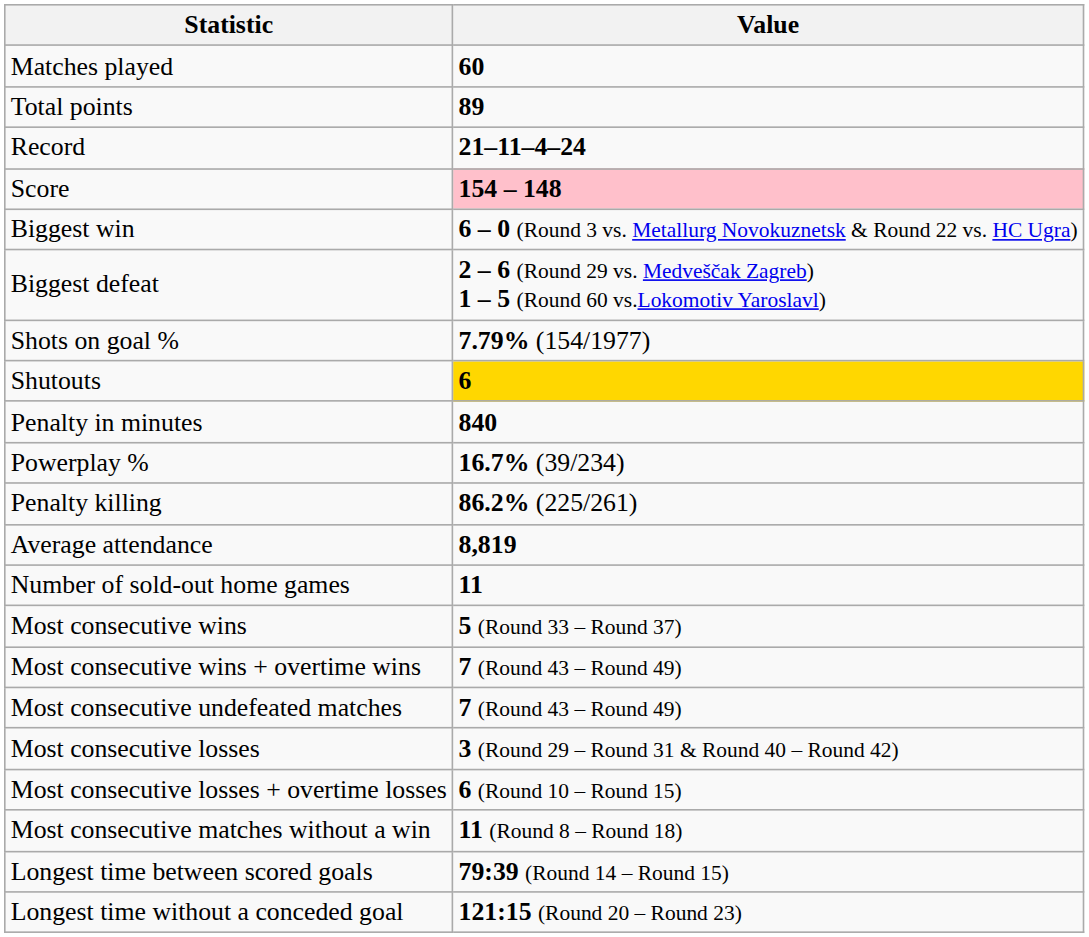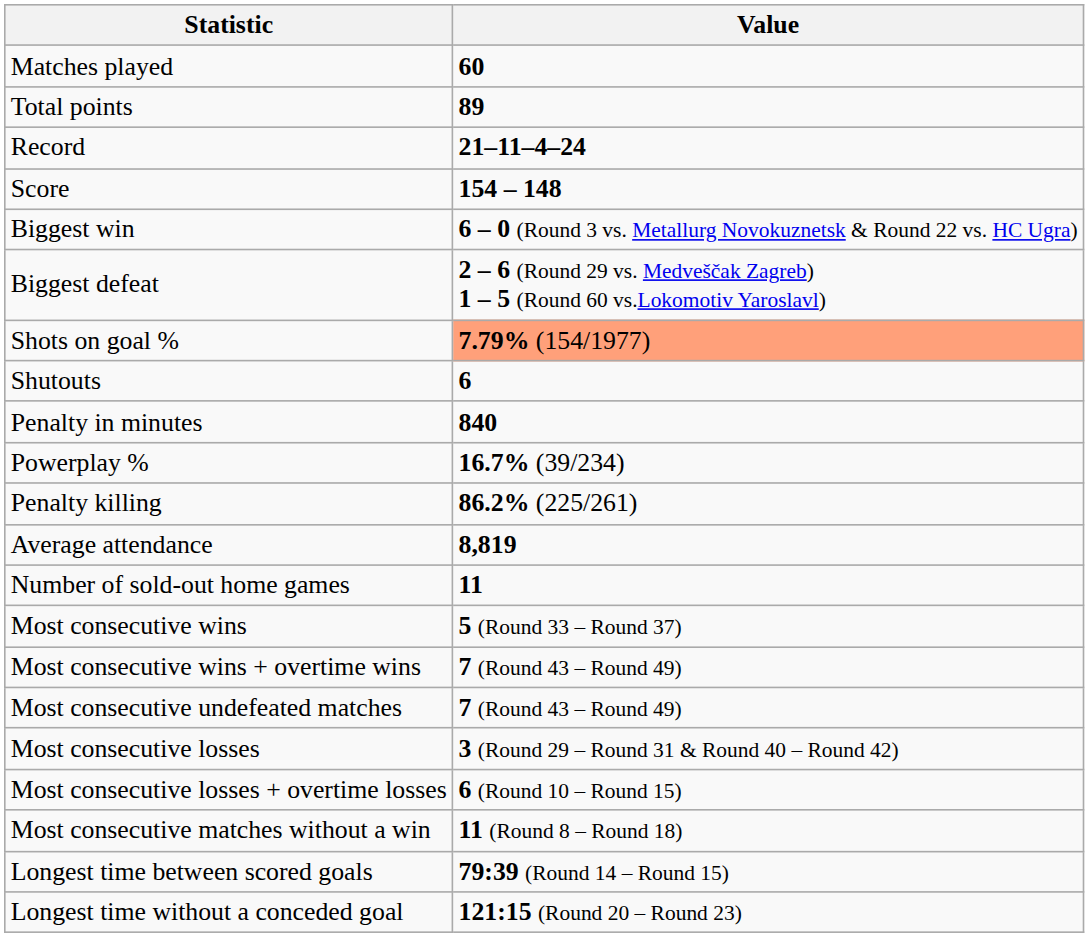(510, 188) pink background -> (510, 188) no background
(554, 339) no background -> (554, 339) lightsalmon background
(465, 380) gold background -> (465, 380) no background
